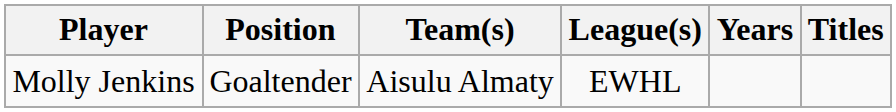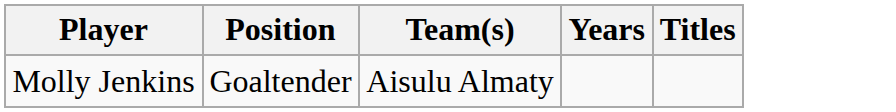- column: (635, 29)
